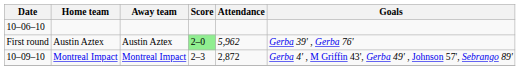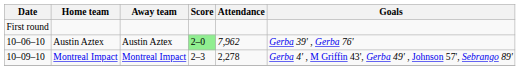(26, 27) 10–06–10 -> (28, 27) First round
(28, 42) First round -> (26, 42) 10–06–10
(229, 42) 5,962 -> (229, 42) 7,962
(229, 57) 2,872 -> (229, 57) 2,278
